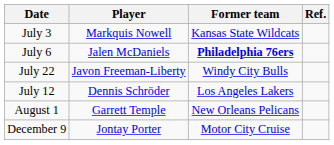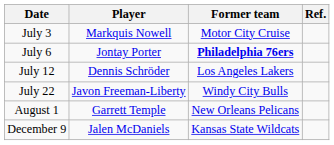(245, 33) Kansas State Wildcats -> (245, 33) Motor City Cruise
(129, 52) Jalen McDaniels -> (129, 52) Jontay Porter
rows swapped: (37, 91) <-> (37, 71)
(129, 129) Jontay Porter -> (129, 129) Jalen McDaniels
(245, 129) Motor City Cruise -> (245, 129) Kansas State Wildcats
